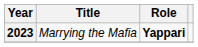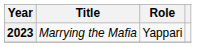(164, 32) bold -> (162, 32) normal
